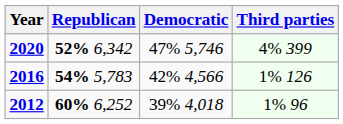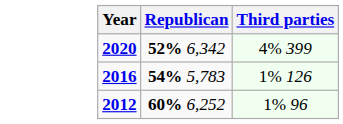- column: (186, 19)
